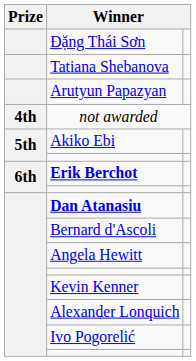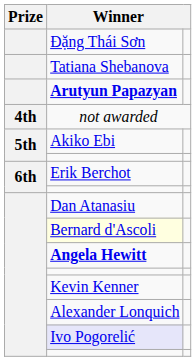(108, 91) normal -> (114, 91) bold
(94, 173) bold -> (90, 173) normal
(96, 205) bold -> (93, 205) normal
(103, 230) no background -> (103, 230) lightyellow background
(96, 255) normal -> (98, 255) bold
(93, 337) no background -> (93, 337) lavender background
